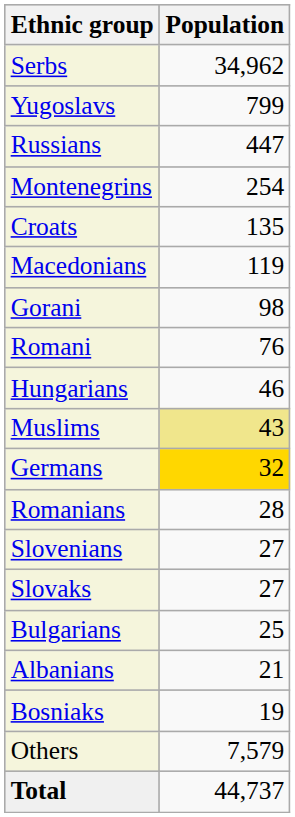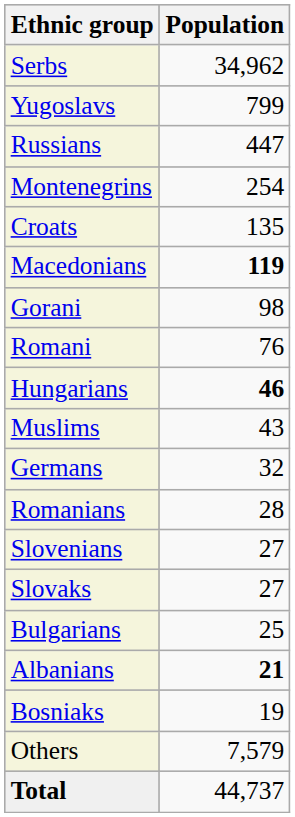(266, 266) normal -> (266, 266) bold
(271, 387) normal -> (271, 387) bold
(271, 428) khaki background -> (271, 428) no background
(271, 468) gold background -> (271, 468) no background
(271, 670) normal -> (271, 670) bold
